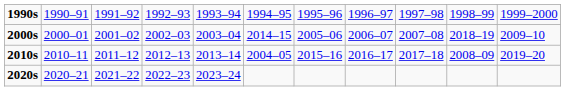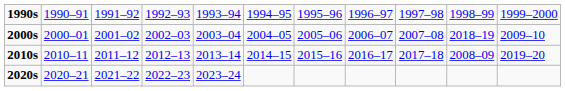(269, 34) 2014–15 -> (269, 34) 2004–05
(269, 55) 2004–05 -> (269, 55) 2014–15
